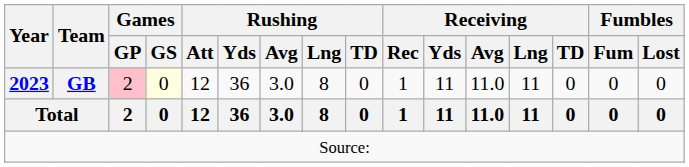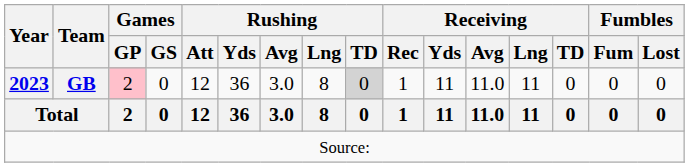(164, 83) lightyellow background -> (164, 83) no background
(364, 83) no background -> (364, 83) lightgrey background
